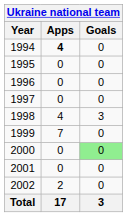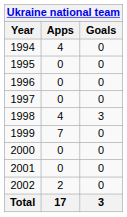(60, 47) bold -> (60, 47) normal
(101, 151) lightgreen background -> (101, 151) no background
